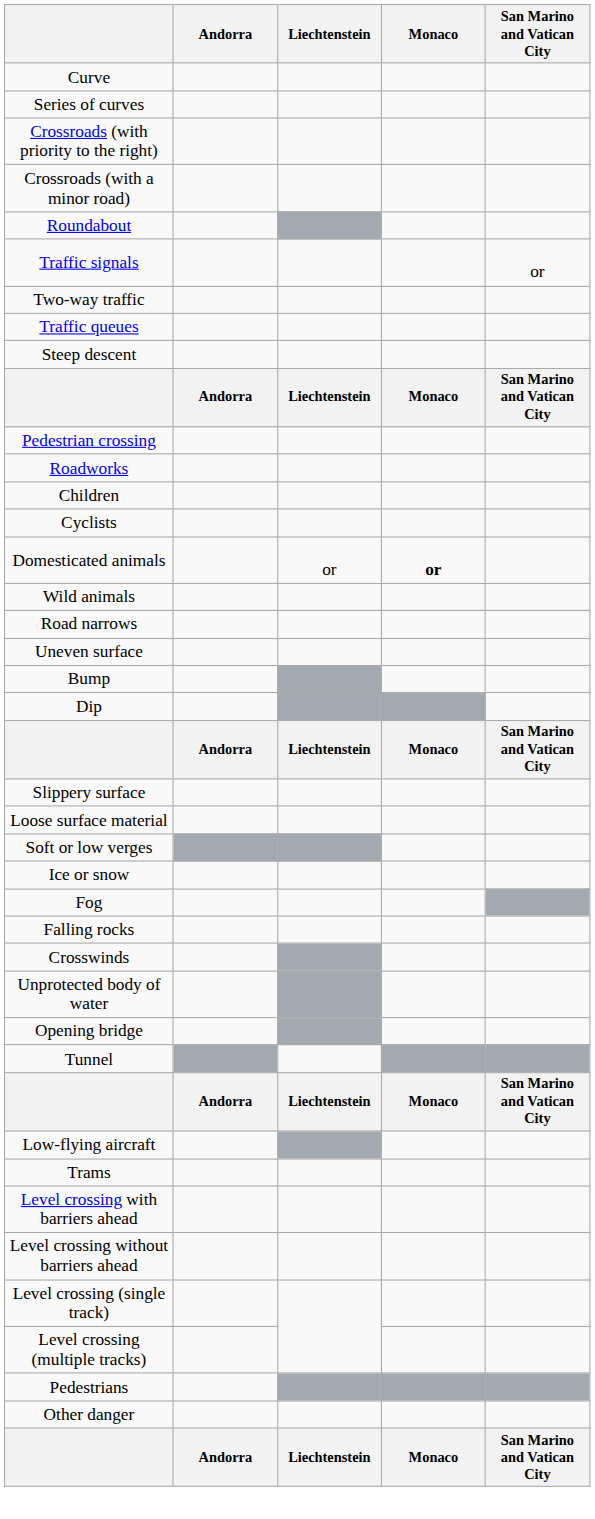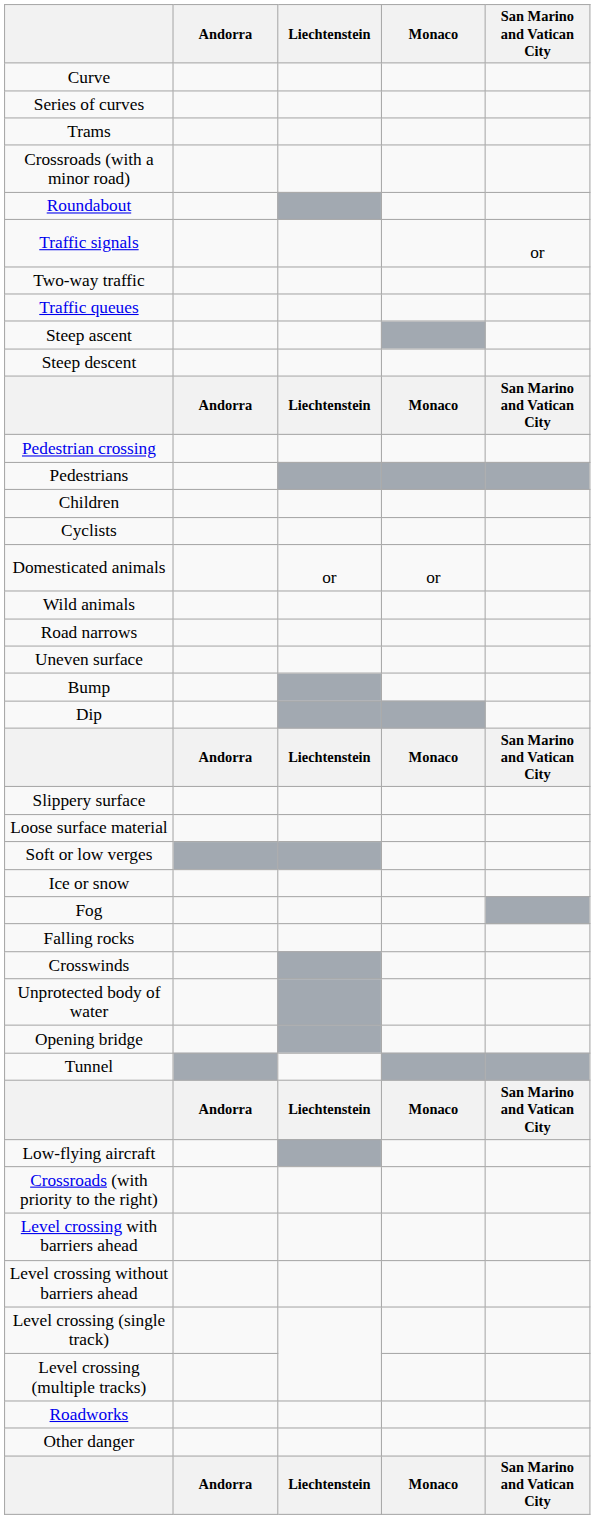rows swapped: (89, 141) <-> (89, 1172)
+ row: (89, 334)
rows swapped: (89, 1386) <-> (89, 467)
(433, 569) bold -> (433, 577) normal
